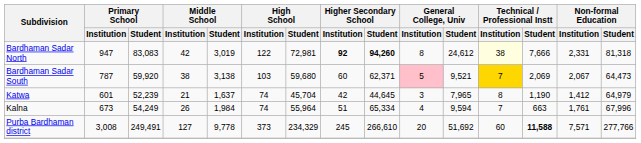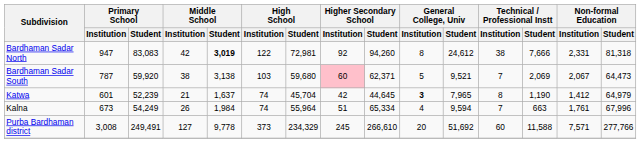(224, 53) normal -> (224, 53) bold
(343, 53) bold -> (343, 53) normal
(382, 53) bold -> (382, 53) normal
(500, 53) lightyellow background -> (500, 53) no background
(343, 76) no background -> (343, 76) pink background
(421, 76) pink background -> (421, 76) no background
(500, 76) gold background -> (500, 76) no background
(421, 95) normal -> (421, 95) bold
(540, 127) bold -> (540, 127) normal
